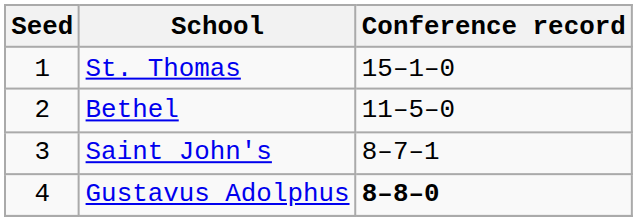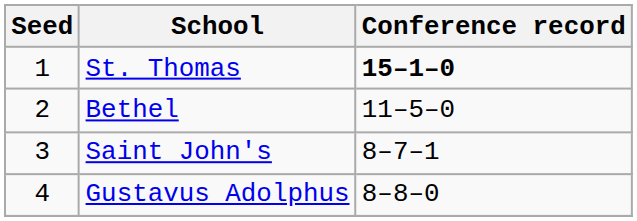(408, 68) normal -> (408, 68) bold
(401, 195) bold -> (401, 195) normal
